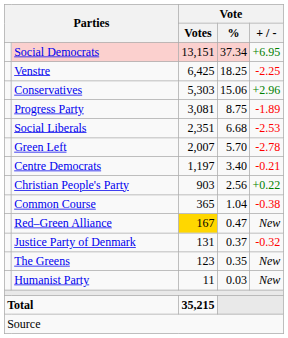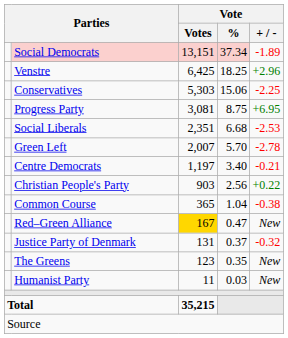(266, 52) +6.95 -> (268, 52) -1.89
(268, 71) -2.25 -> (266, 71) +2.96
(266, 90) +2.96 -> (268, 90) -2.25
(268, 109) -1.89 -> (266, 109) +6.95
